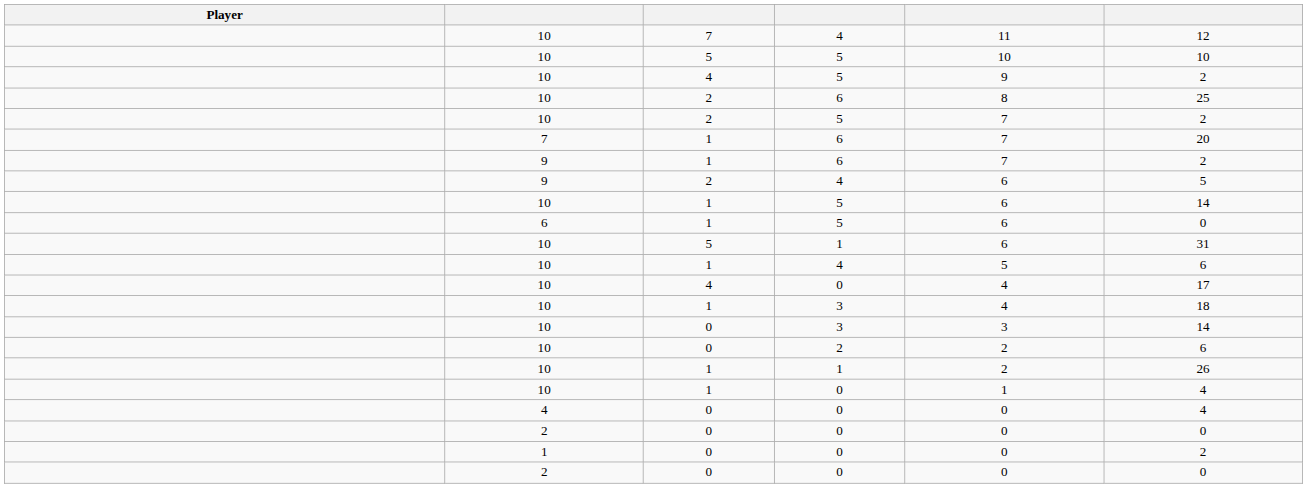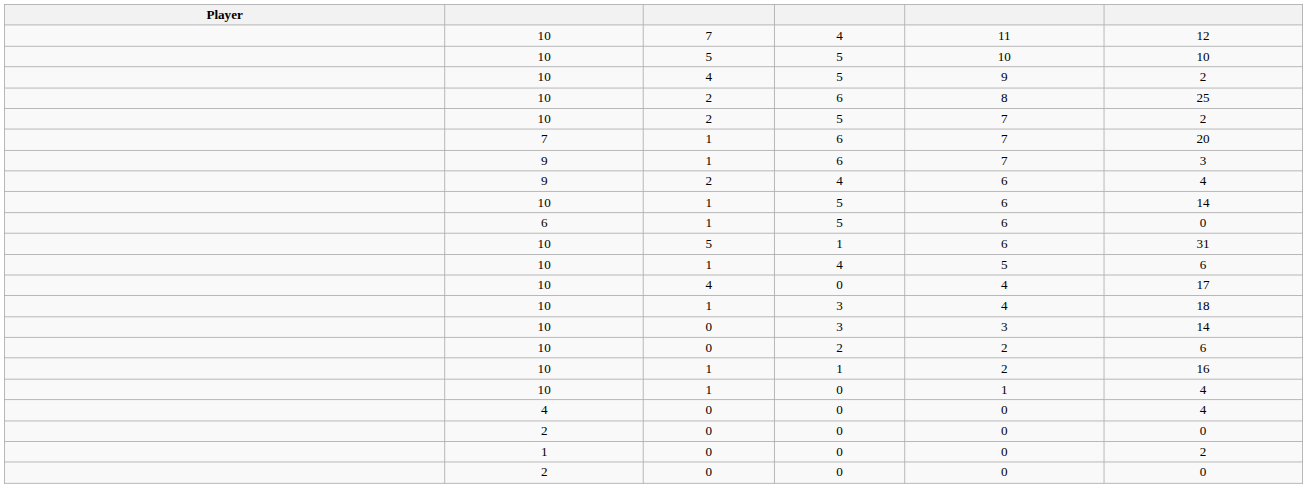(1203, 160) 2 -> (1203, 160) 3
(1203, 181) 5 -> (1203, 181) 4
(1203, 368) 26 -> (1203, 368) 16
